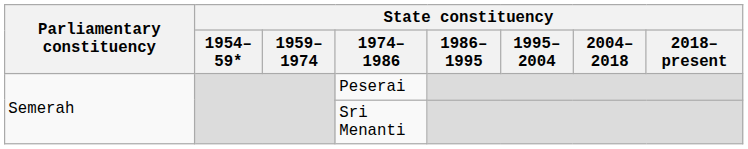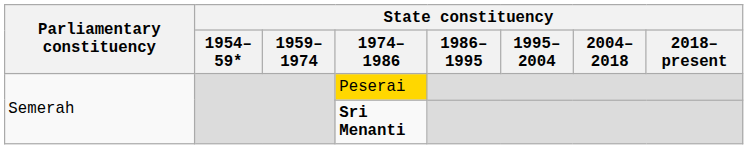(372, 87) no background -> (372, 87) gold background
(372, 122) normal -> (372, 122) bold
